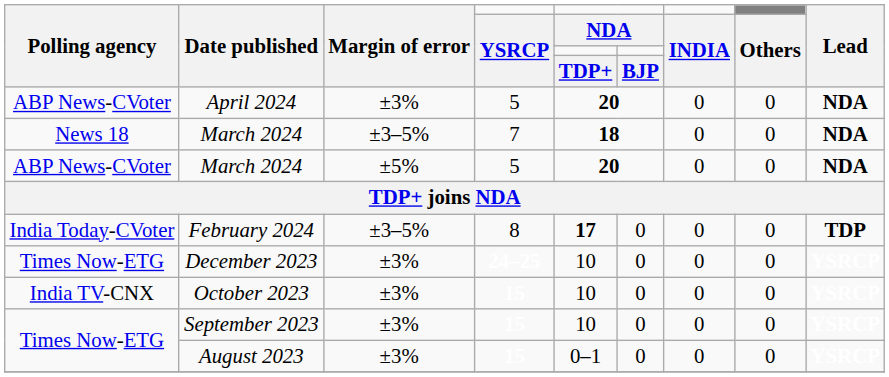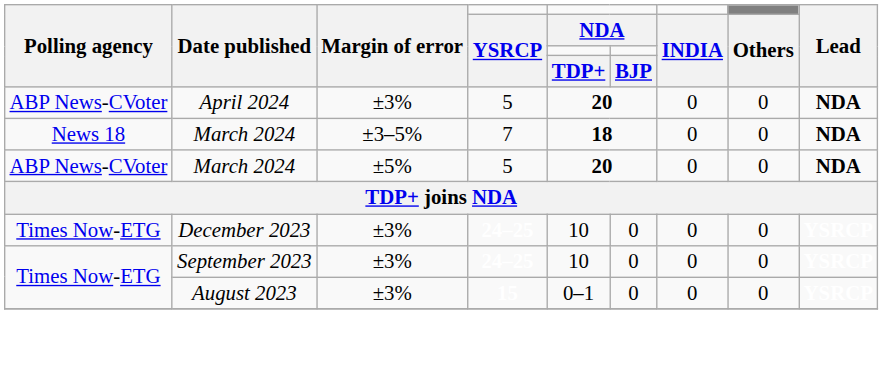- row: (92, 229)
- row: (92, 292)
(514, 324) 15 -> (507, 261) 24–25
